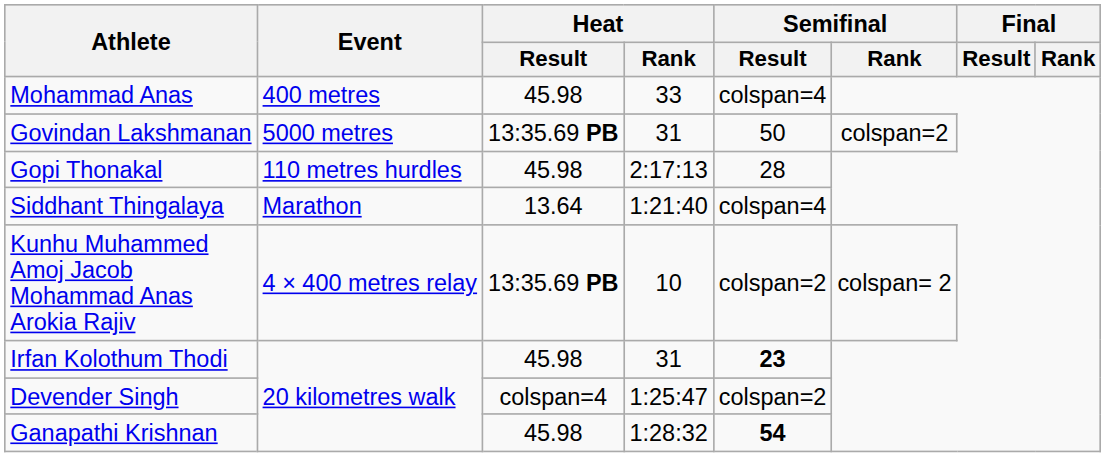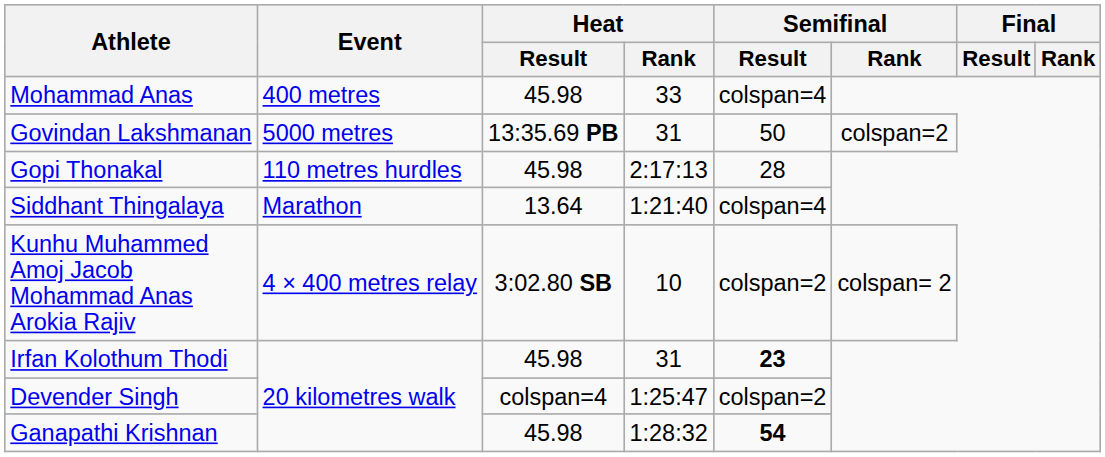(553, 283) 13:35.69 PB -> (553, 283) 3:02.80 SB
